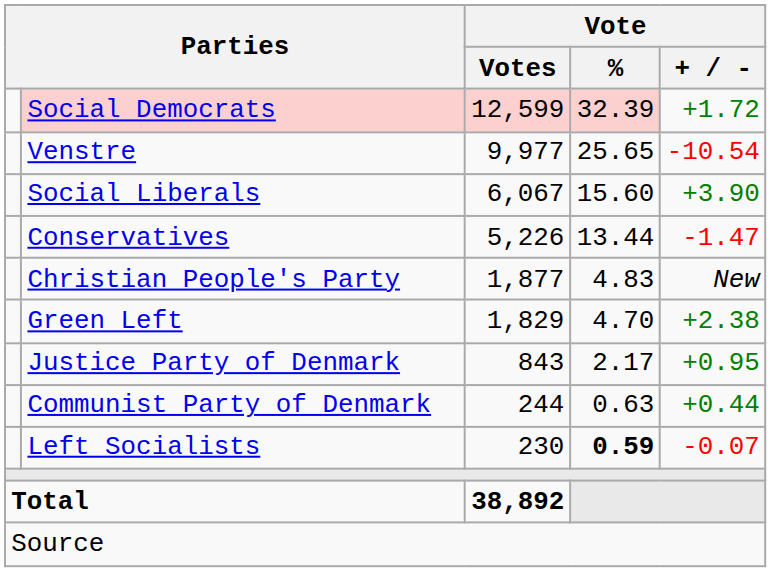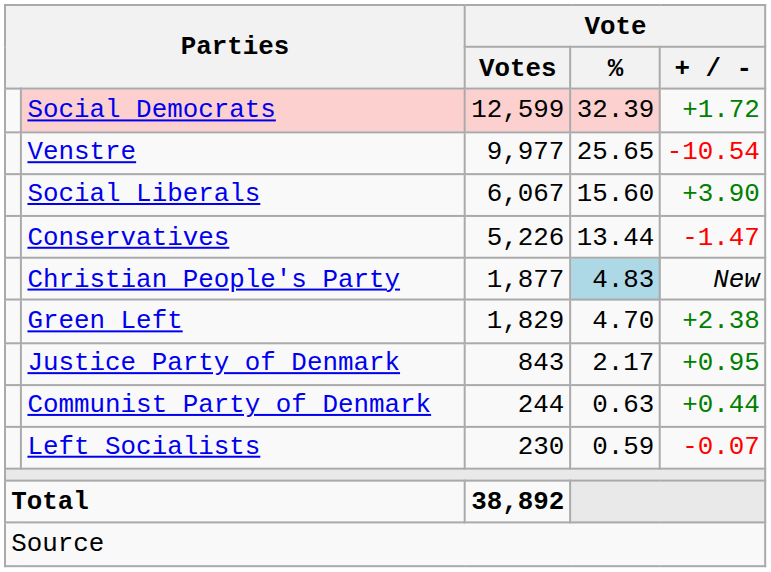(623, 279) no background -> (623, 279) lightblue background
(623, 448) bold -> (623, 448) normal
